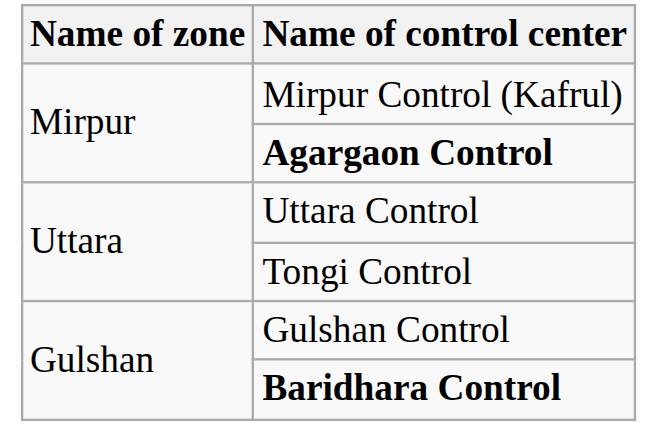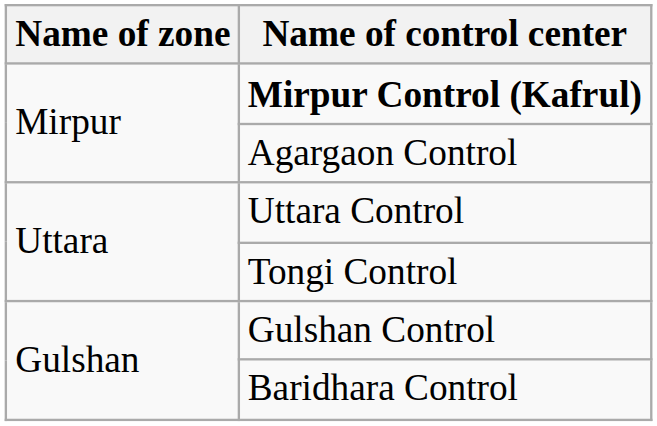(443, 93) normal -> (445, 93) bold
(408, 152) bold -> (383, 152) normal
(412, 388) bold -> (383, 388) normal
